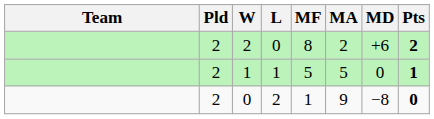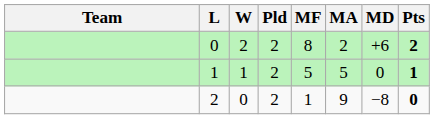columns swapped: (216, 18) <-> (276, 18)
